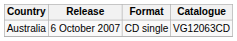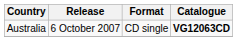(202, 28) normal -> (202, 28) bold
